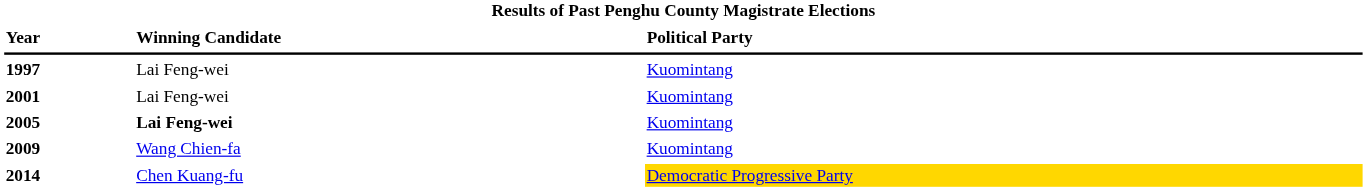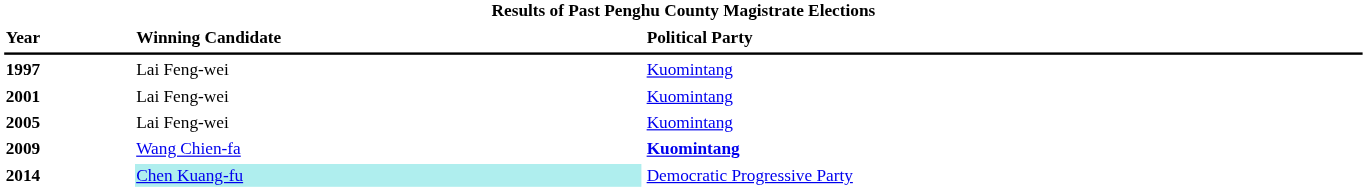(184, 122) bold -> (182, 122) normal
(690, 149) normal -> (693, 149) bold
(190, 175) no background -> (190, 175) paleturquoise background
(750, 175) gold background -> (750, 175) no background
